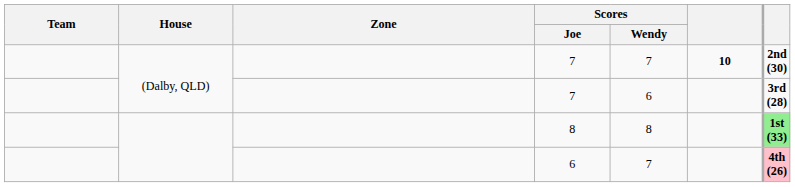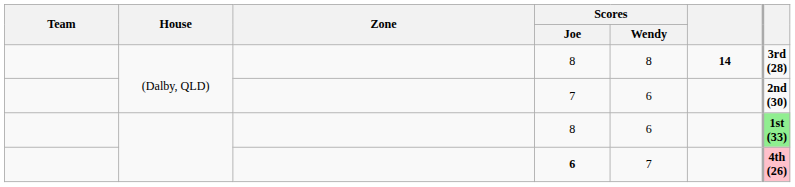(572, 61) 7 -> (572, 61) 8
(649, 61) 7 -> (649, 61) 8
(725, 61) 10 -> (725, 61) 14
(777, 61) 2nd (30) -> (777, 61) 3rd (28)
(777, 96) 3rd (28) -> (777, 96) 2nd (30)
(649, 130) 8 -> (649, 130) 6
(572, 164) normal -> (572, 164) bold
